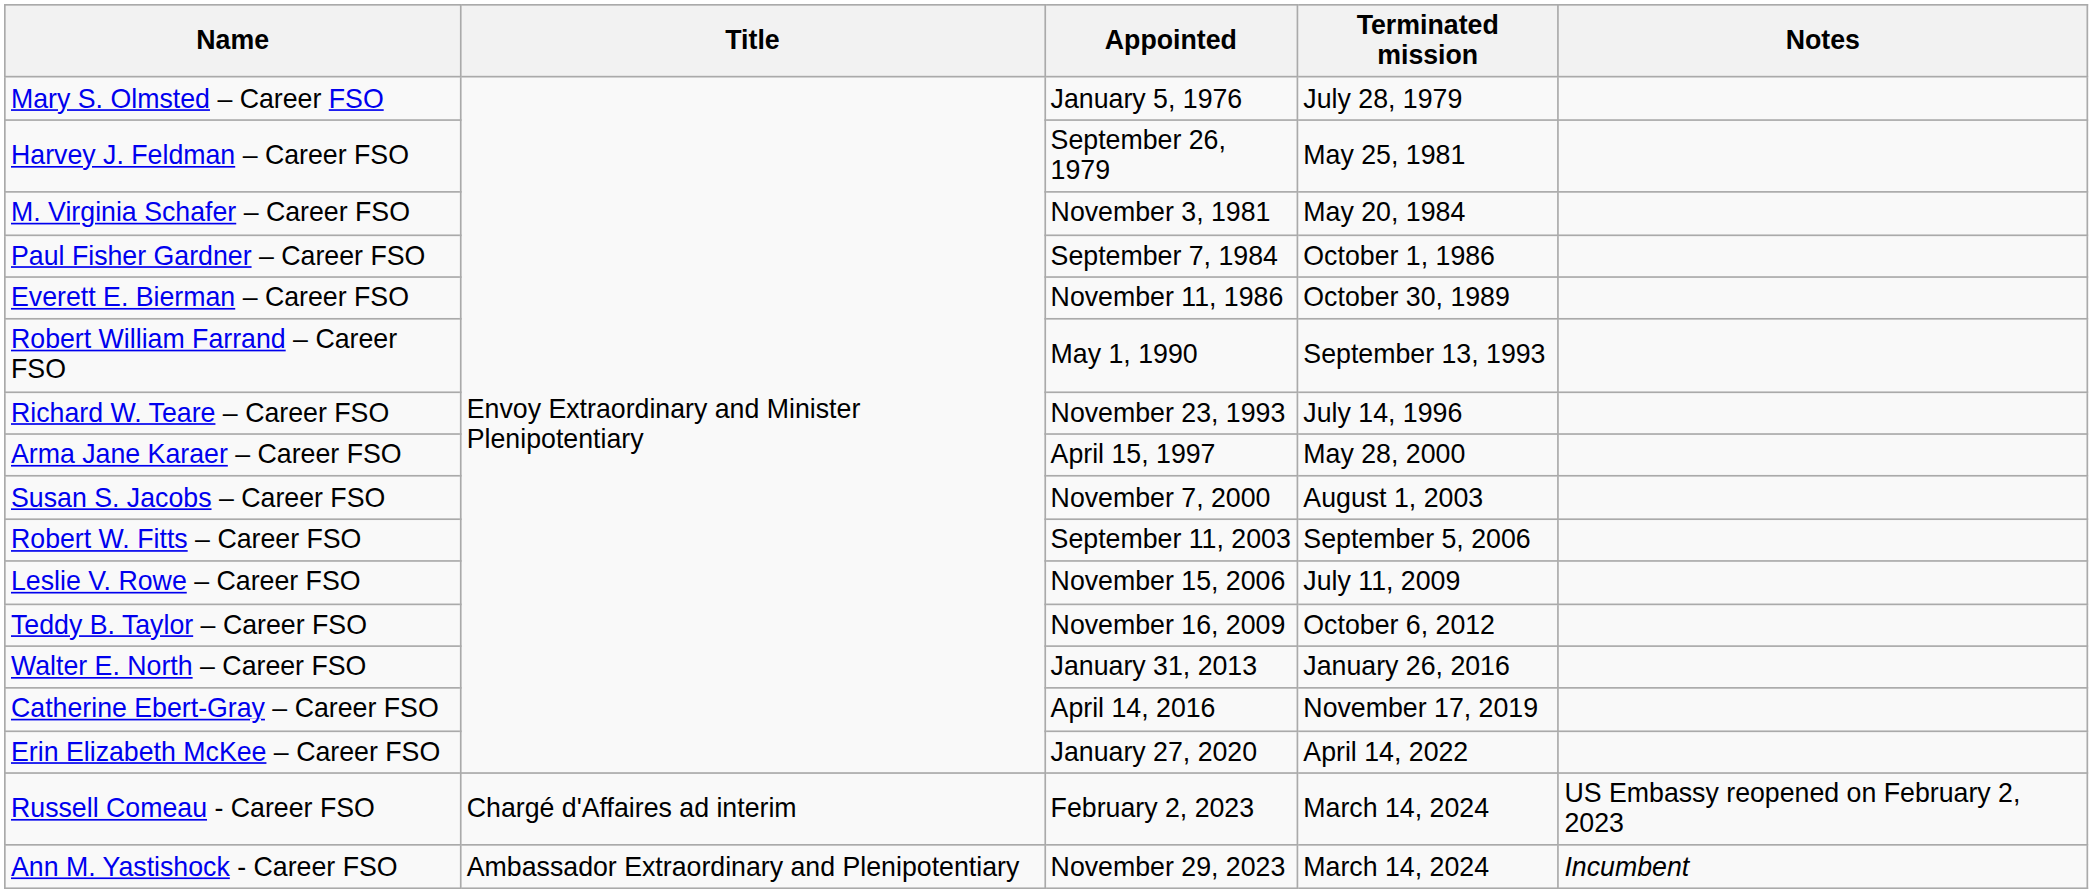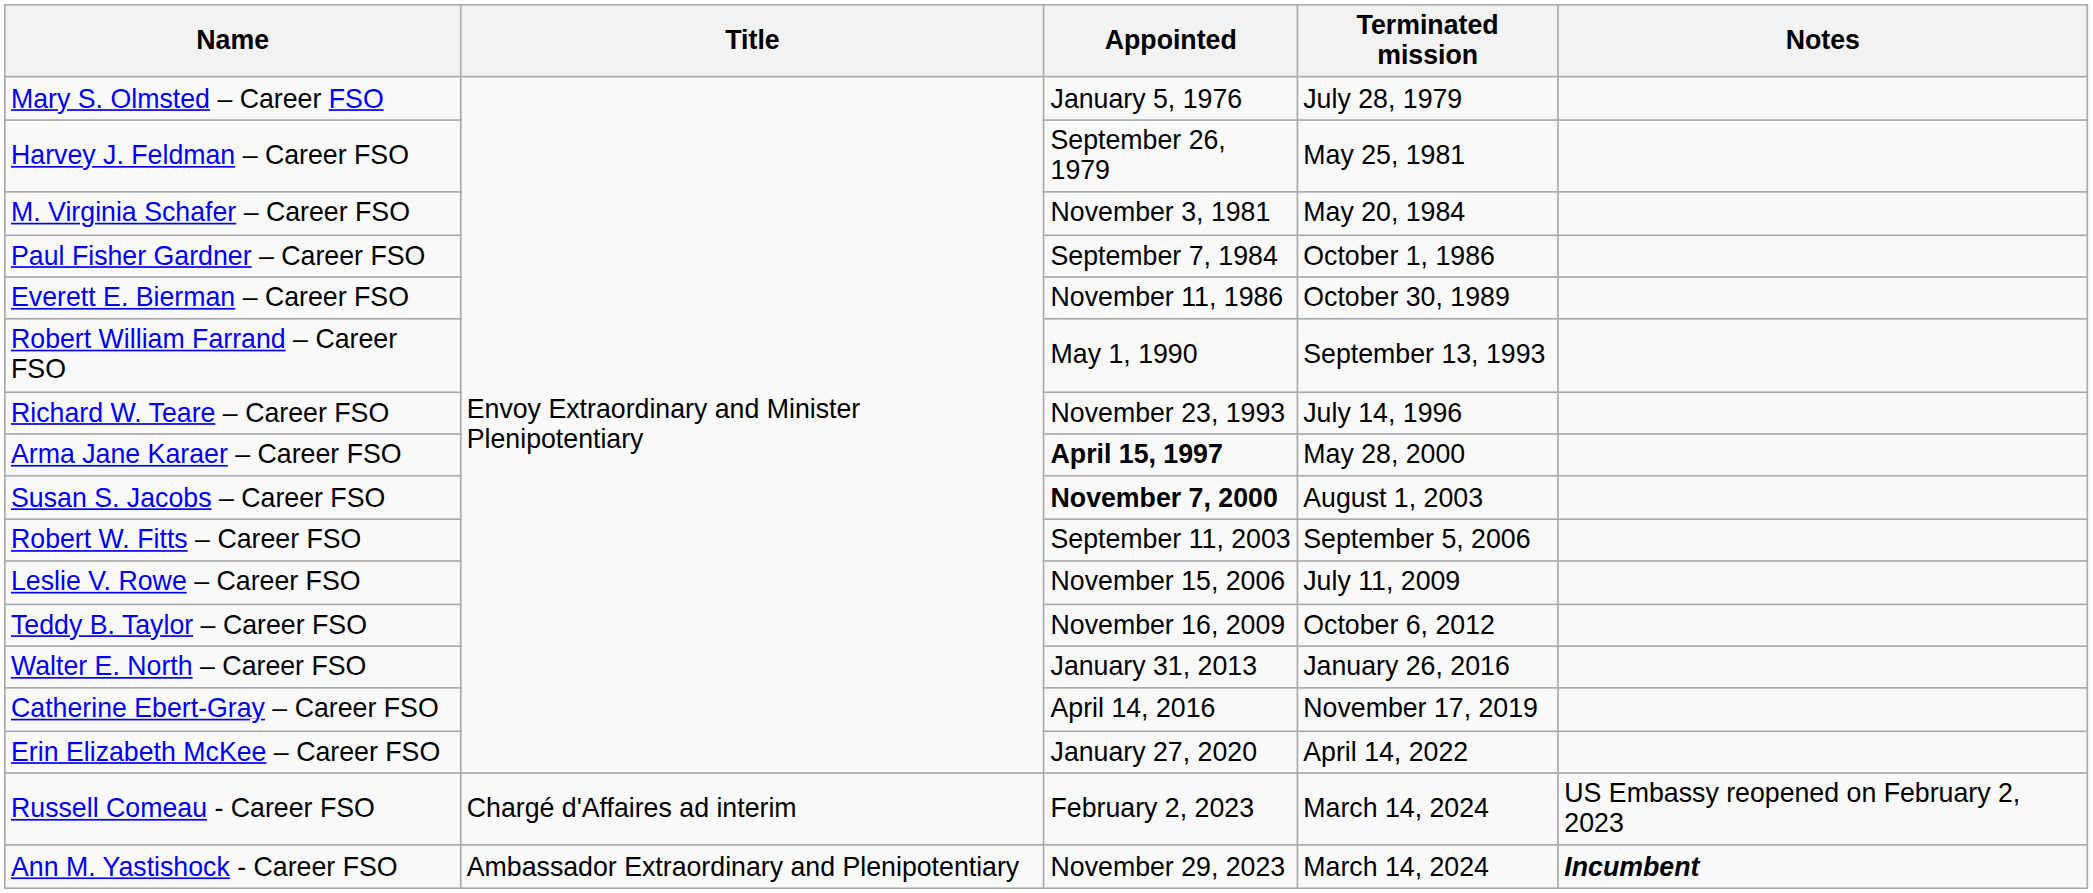(1133, 454) normal -> (1137, 454) bold
(1161, 497) normal -> (1164, 497) bold
(1627, 866) normal -> (1632, 866) bold
